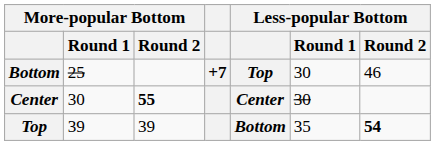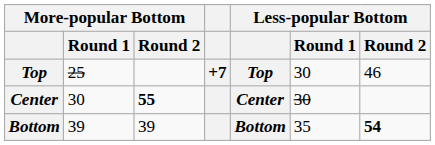(34, 72) Bottom -> (34, 72) Top
(34, 126) Top -> (34, 126) Bottom
